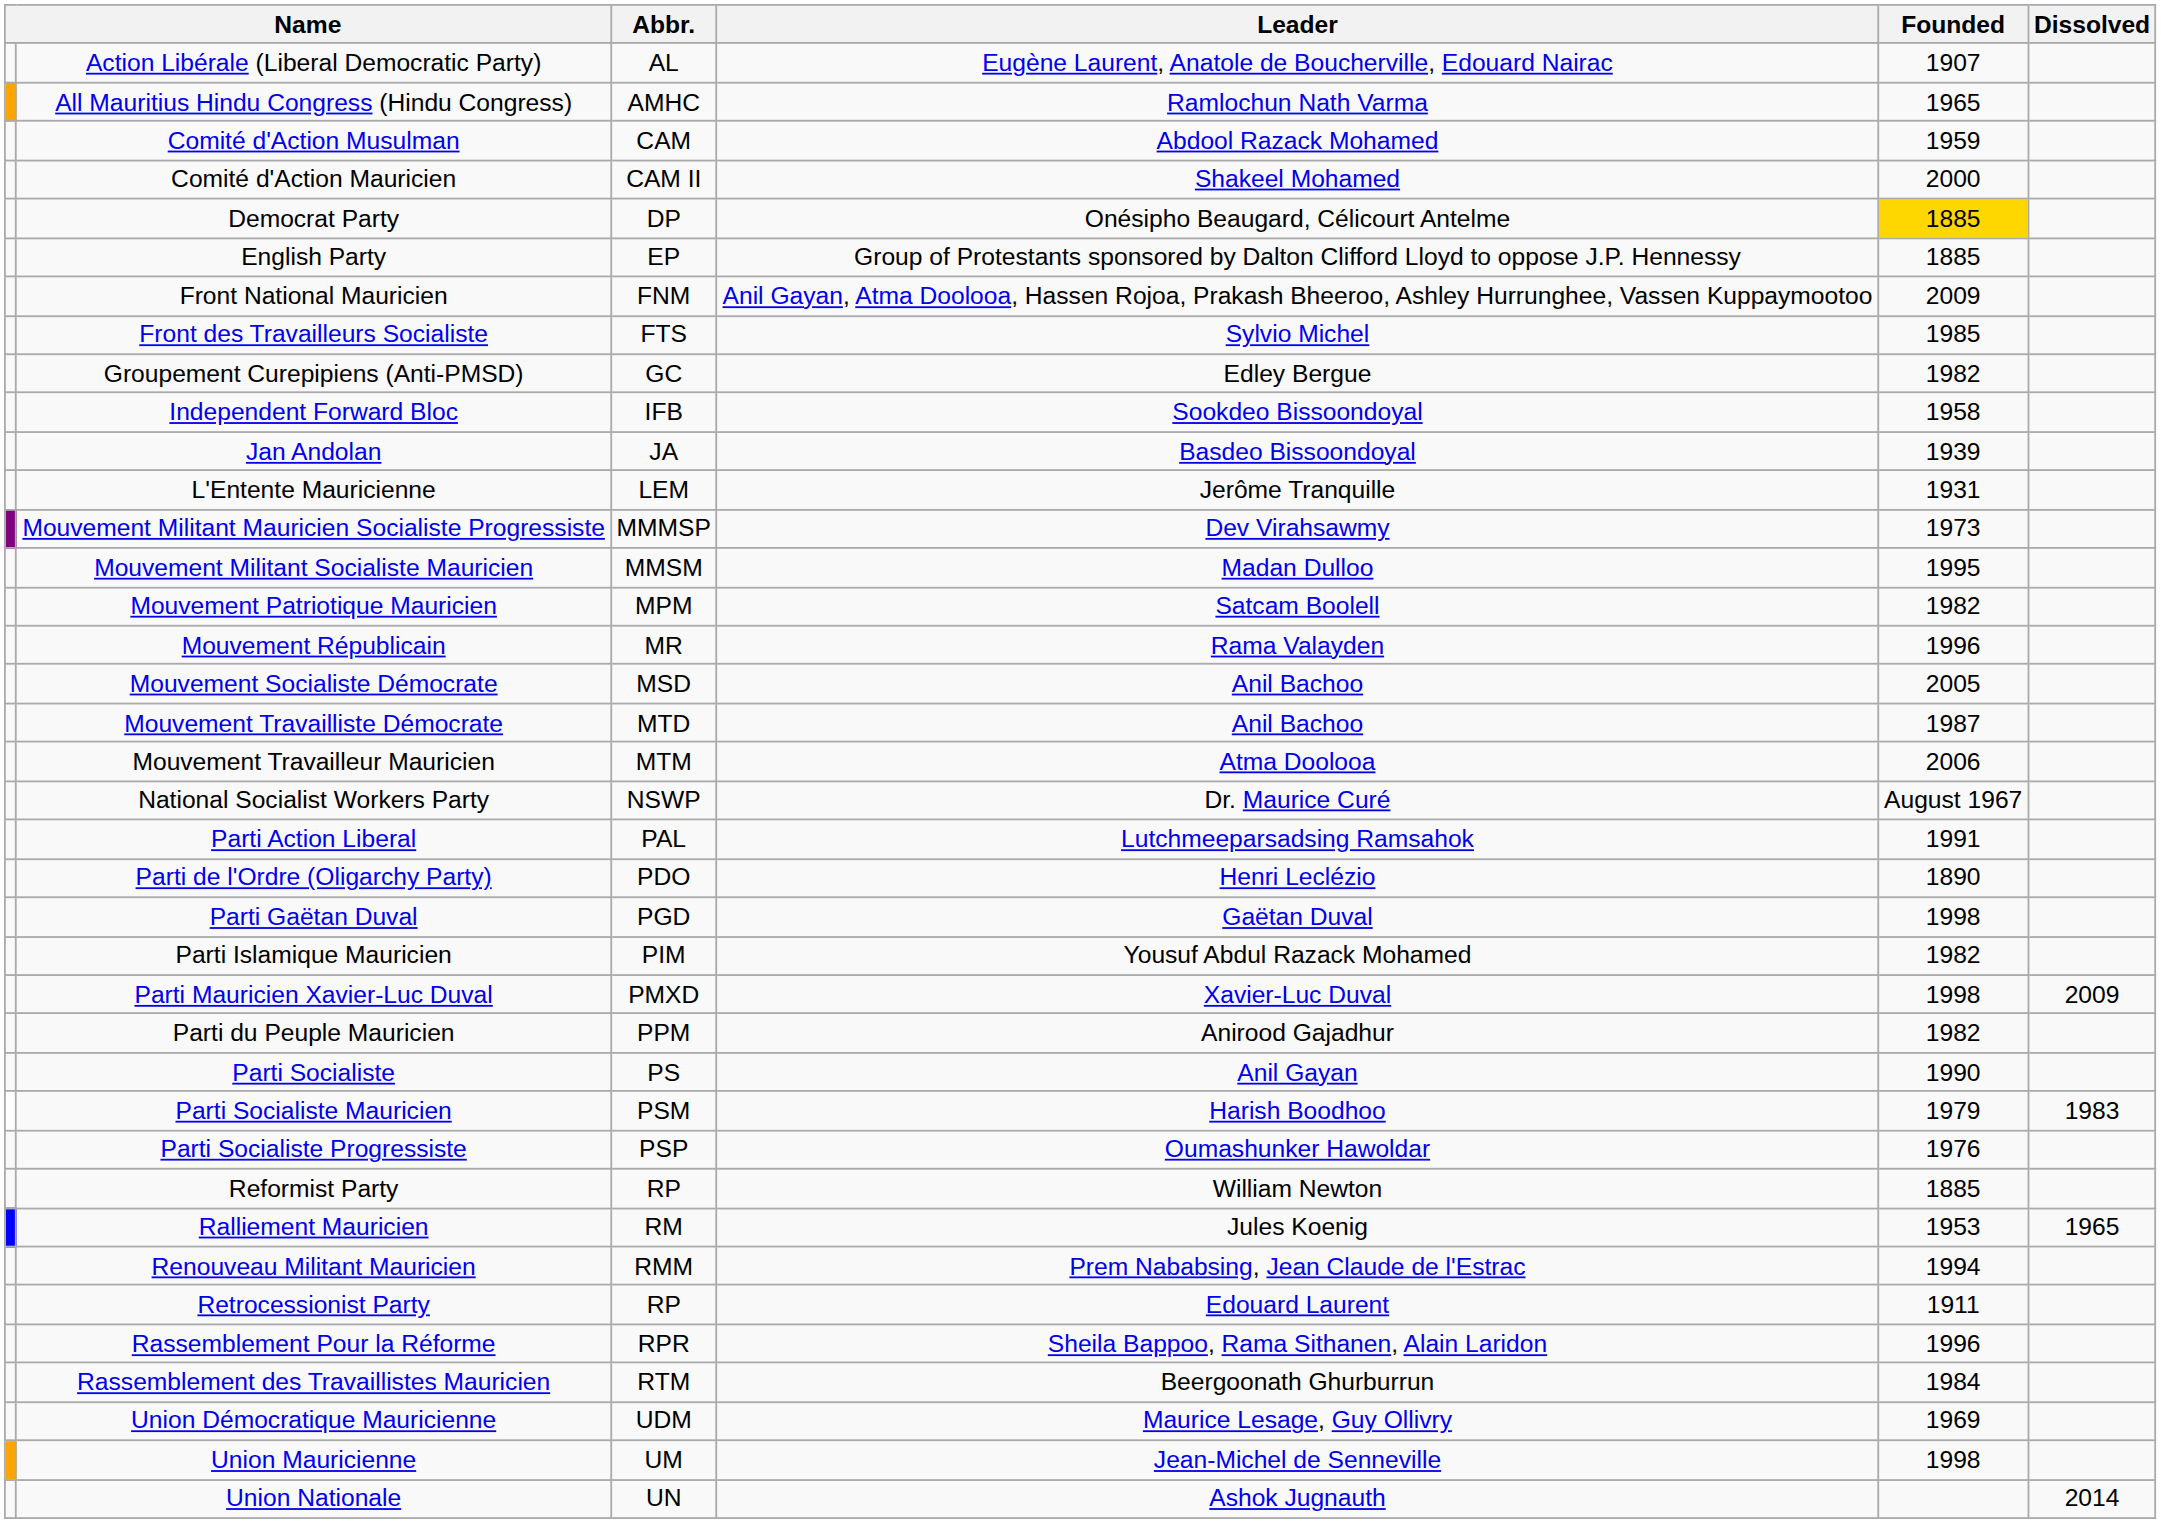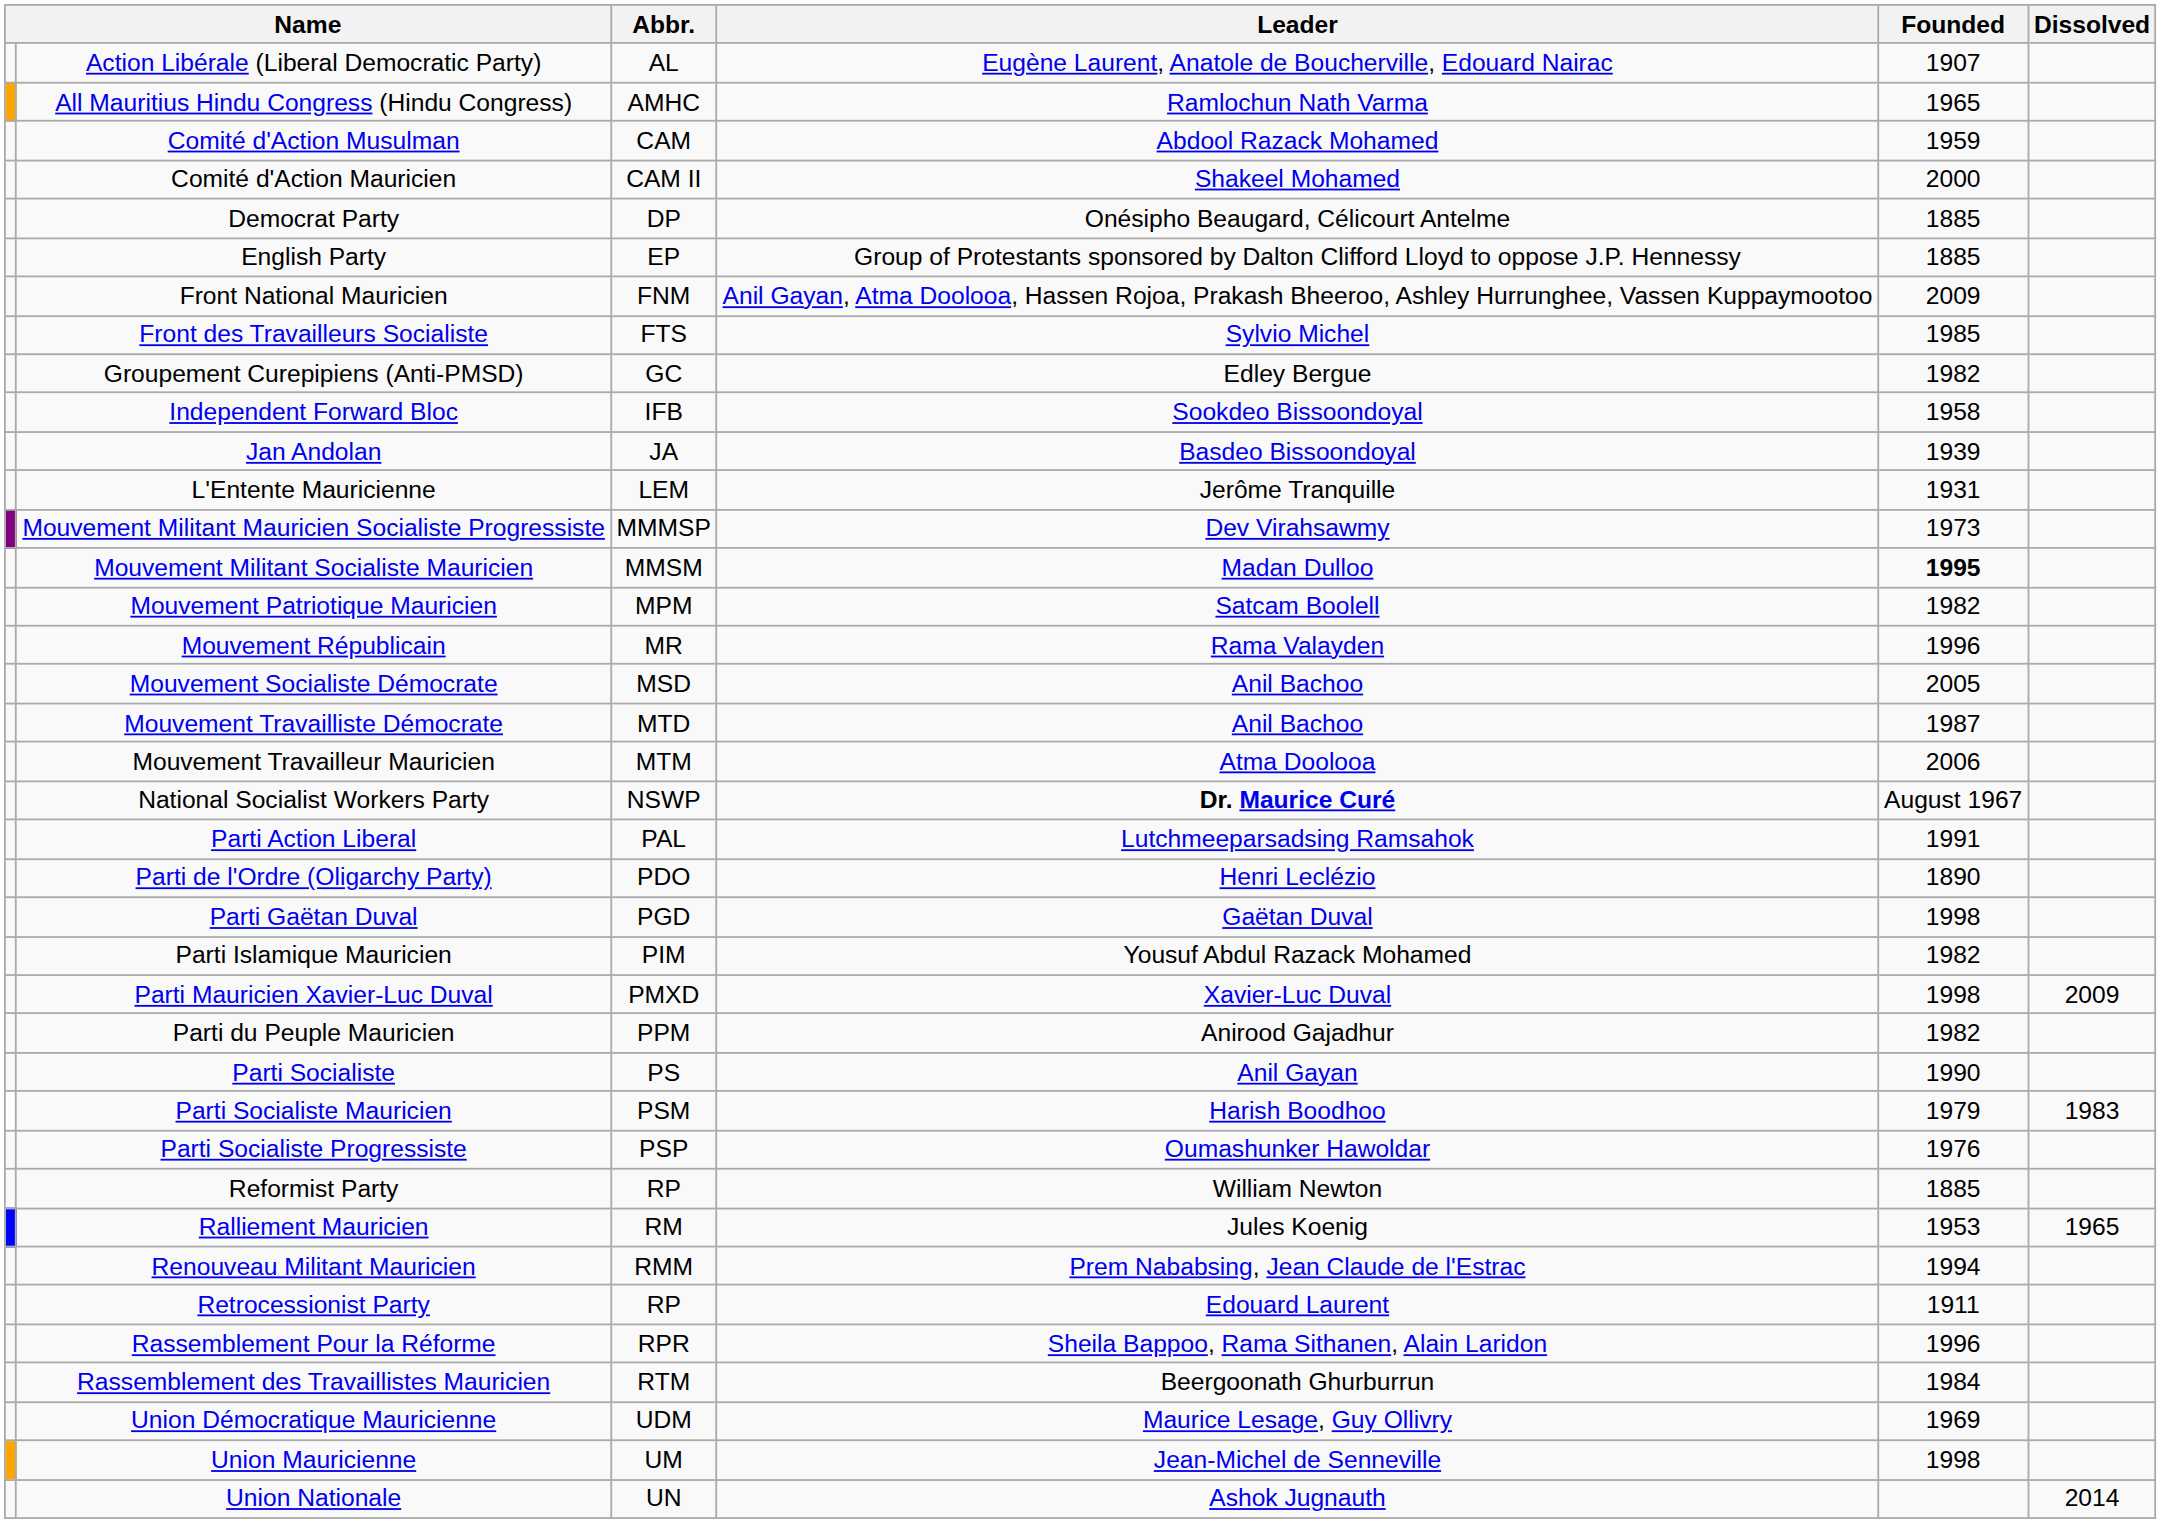(1953, 218) gold background -> (1953, 218) no background
(1953, 567) normal -> (1953, 567) bold
(1297, 800) normal -> (1297, 800) bold
